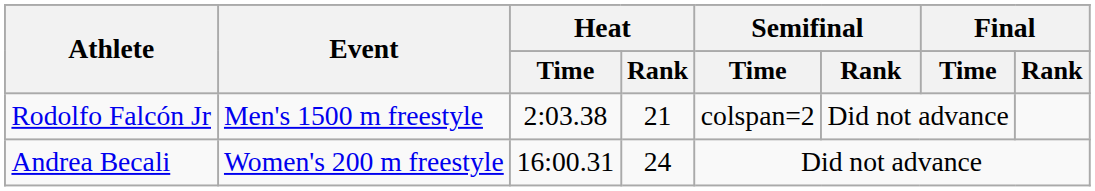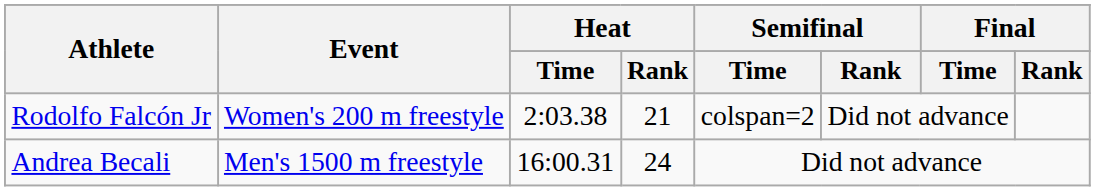(353, 116) Men's 1500 m freestyle -> (364, 116) Women's 200 m freestyle
(364, 162) Women's 200 m freestyle -> (353, 162) Men's 1500 m freestyle
